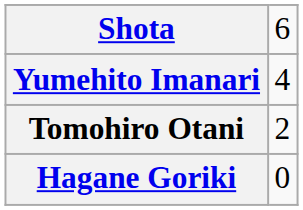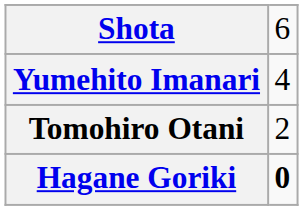(282, 178) normal -> (282, 178) bold
